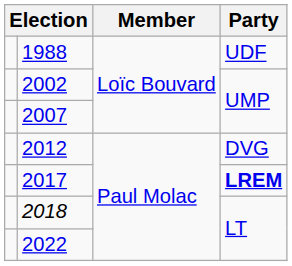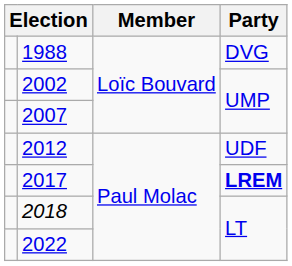(246, 52) UDF -> (247, 52) DVG
(247, 148) DVG -> (246, 148) UDF
